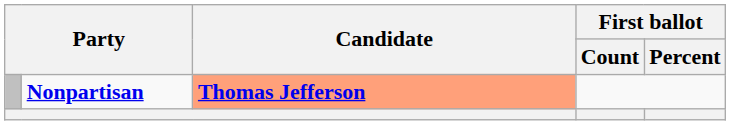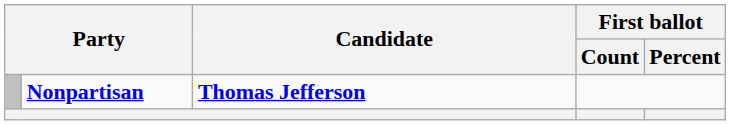(282, 91) lightsalmon background -> (282, 91) no background
